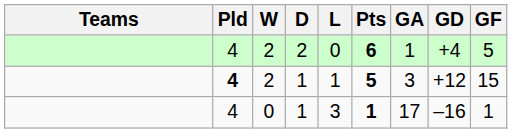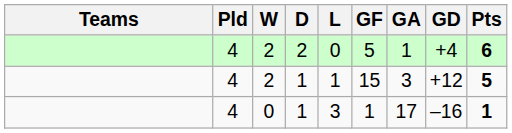columns swapped: (488, 19) <-> (371, 19)
(233, 81) bold -> (233, 81) normal
